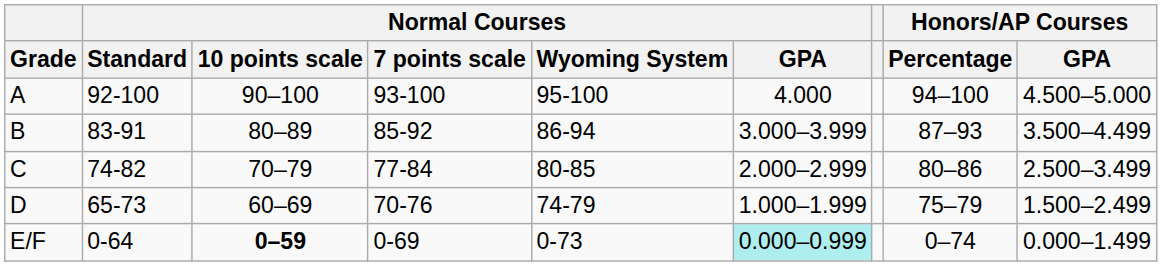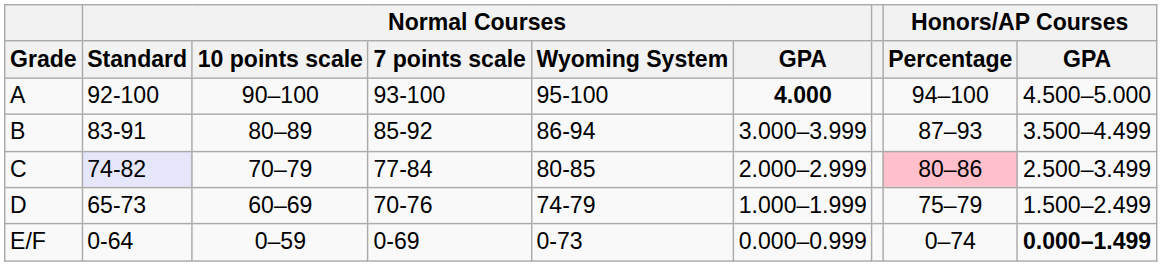(803, 95) normal -> (803, 95) bold
(117, 168) no background -> (117, 168) lavender background
(950, 168) no background -> (950, 168) pink background
(280, 242) bold -> (280, 242) normal
(803, 242) paleturquoise background -> (803, 242) no background
(1087, 242) normal -> (1087, 242) bold
